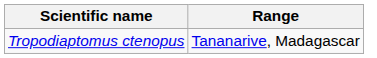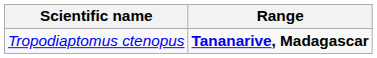(276, 41) normal -> (280, 41) bold
